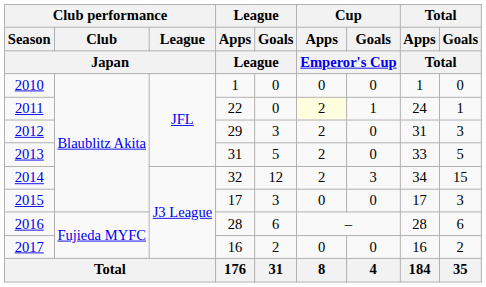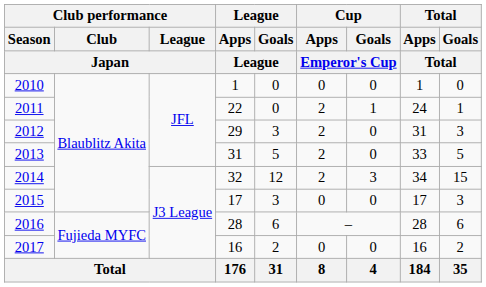(322, 108) lightyellow background -> (322, 108) no background
